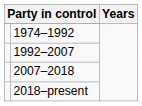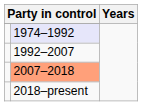(44, 33) no background -> (44, 33) lavender background
(44, 71) no background -> (44, 71) lightsalmon background
